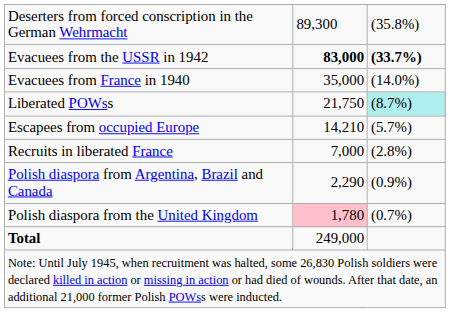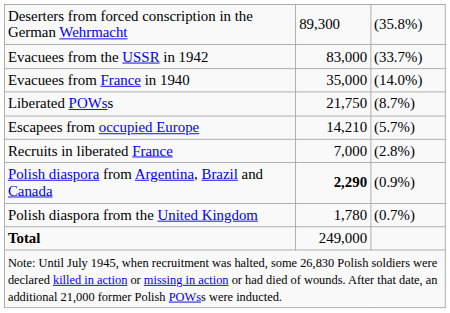(344, 56) bold -> (347, 56) normal
(396, 56) bold -> (398, 56) normal
(391, 103) paleturquoise background -> (394, 103) no background
(347, 183) normal -> (350, 183) bold
(347, 214) pink background -> (350, 214) no background
